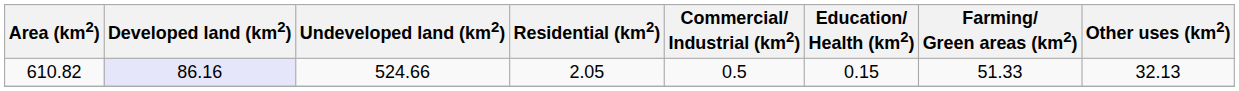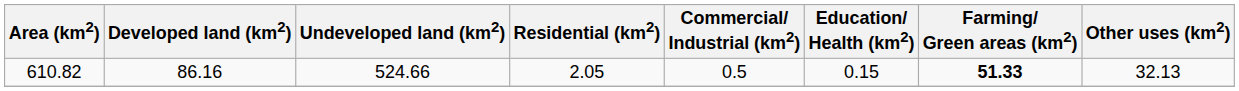(200, 72) lavender background -> (200, 72) no background
(1000, 72) normal -> (1000, 72) bold
